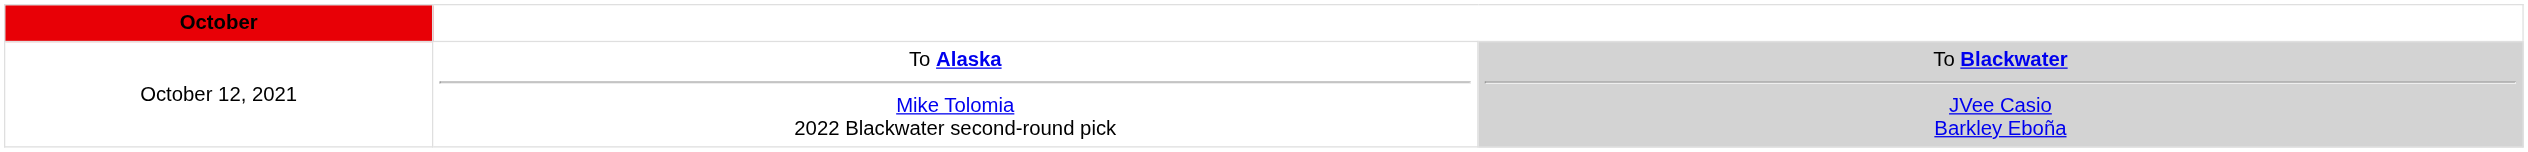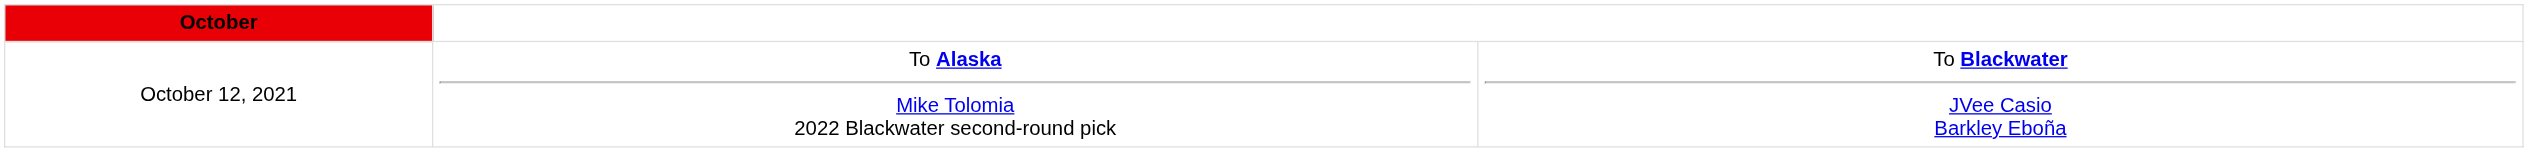(2000, 94) lightgrey background -> (2000, 94) no background
